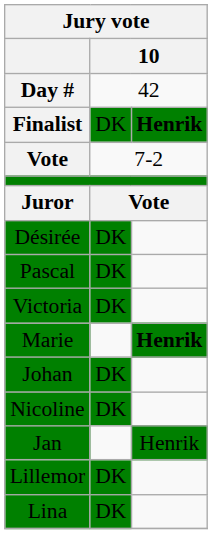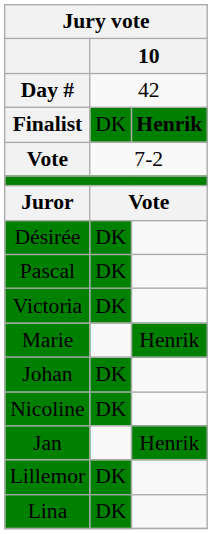(169, 339) bold -> (169, 339) normal
